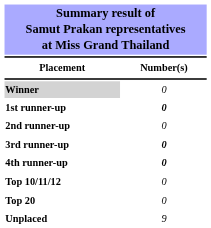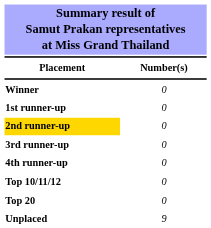(22, 89) lightgrey background -> (22, 89) no background
(164, 108) bold -> (164, 108) normal
(38, 126) no background -> (38, 126) gold background
(164, 145) bold -> (164, 145) normal
(164, 163) bold -> (164, 163) normal
